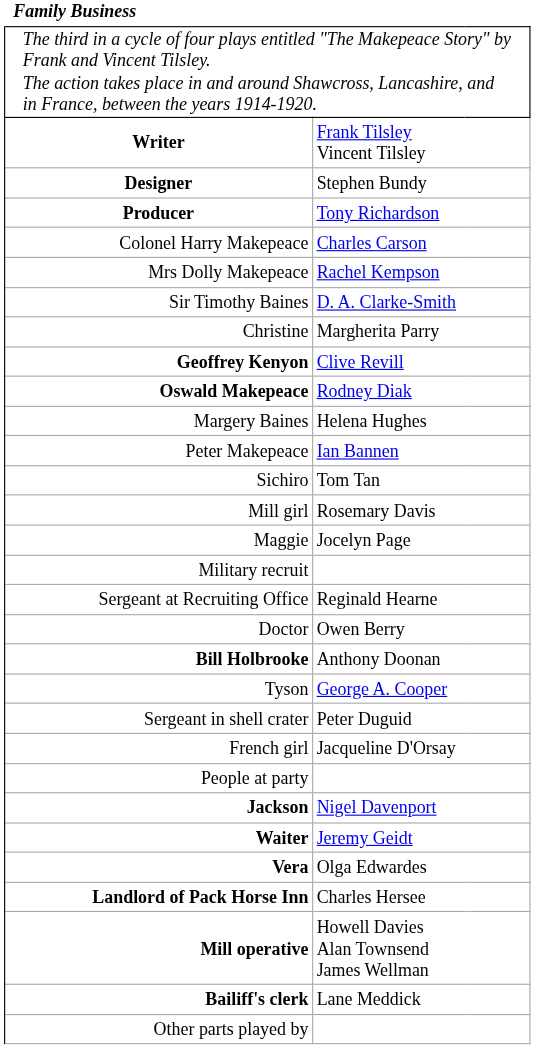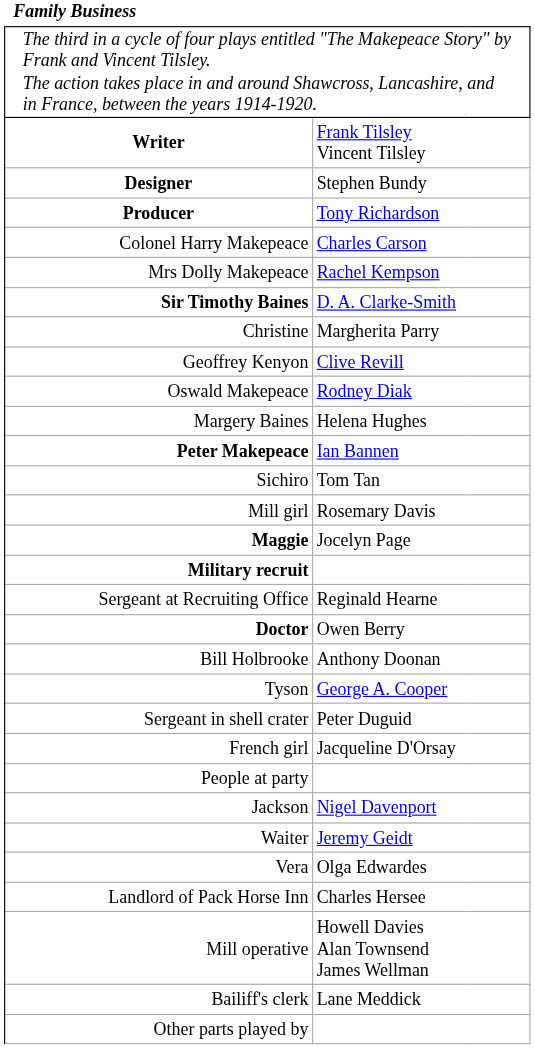(239, 302) normal -> (235, 302) bold
(243, 361) bold -> (246, 361) normal
(234, 391) bold -> (238, 391) normal
(247, 451) normal -> (243, 451) bold
(281, 540) normal -> (280, 540) bold
(253, 570) normal -> (248, 570) bold
(283, 629) normal -> (282, 629) bold
(252, 659) bold -> (254, 659) normal
(278, 808) bold -> (280, 808) normal
(282, 837) bold -> (285, 837) normal
(290, 867) bold -> (292, 867) normal
(200, 897) bold -> (208, 897) normal
(254, 948) bold -> (257, 948) normal
(257, 999) bold -> (260, 999) normal
